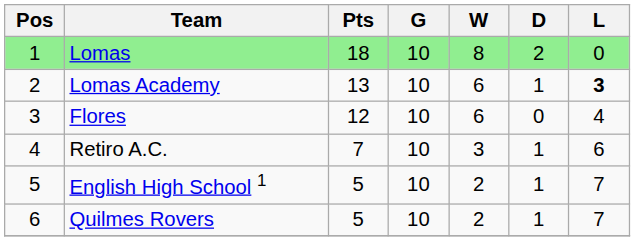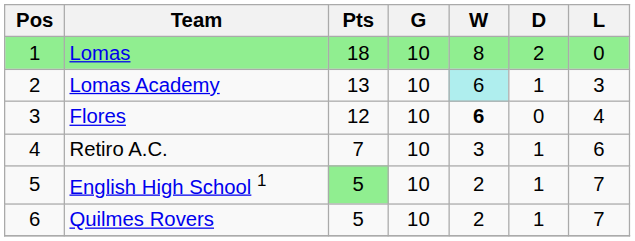(479, 85) no background -> (479, 85) paleturquoise background
(599, 85) bold -> (599, 85) normal
(479, 117) normal -> (479, 117) bold
(358, 184) no background -> (358, 184) lightgreen background
